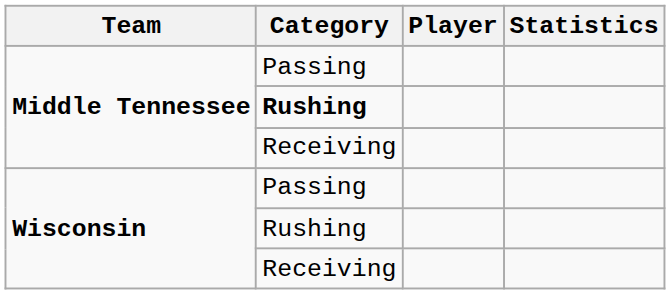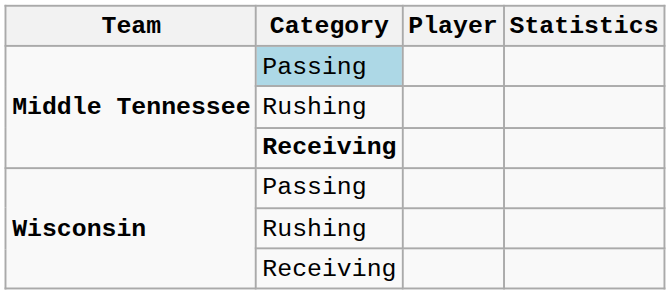(315, 66) no background -> (315, 66) lightblue background
(315, 107) bold -> (315, 107) normal
(329, 147) normal -> (329, 147) bold
